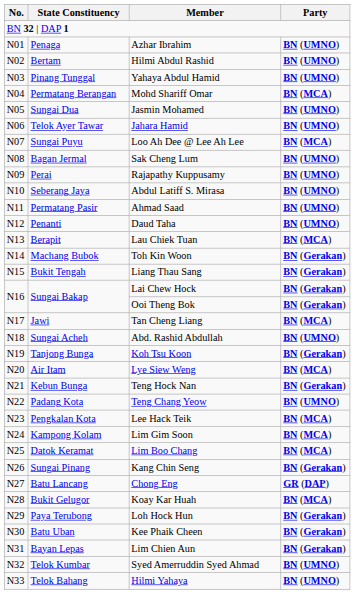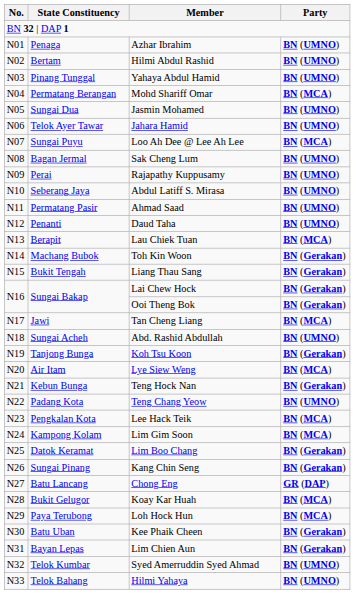(307, 451) BN (MCA) -> (314, 451) BN (Gerakan)
(314, 516) BN (Gerakan) -> (307, 516) BN (MCA)
